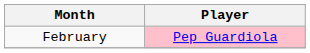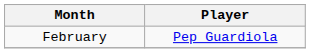(225, 37) pink background -> (225, 37) no background
